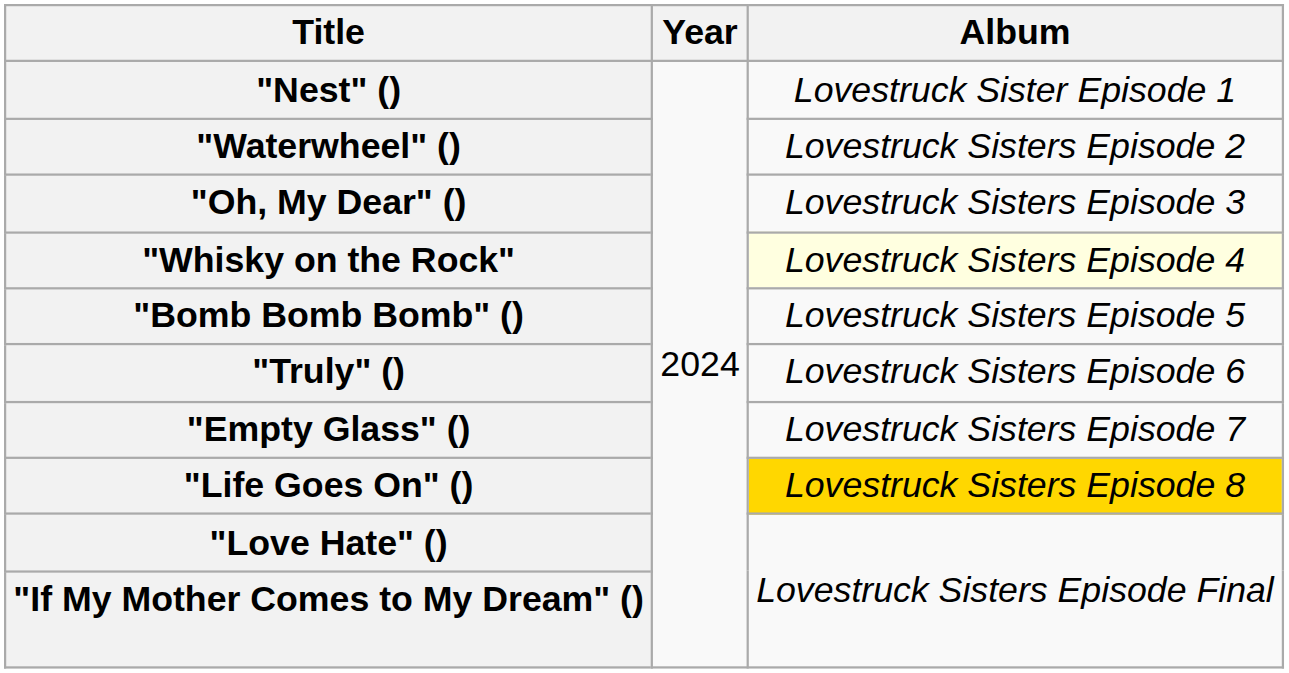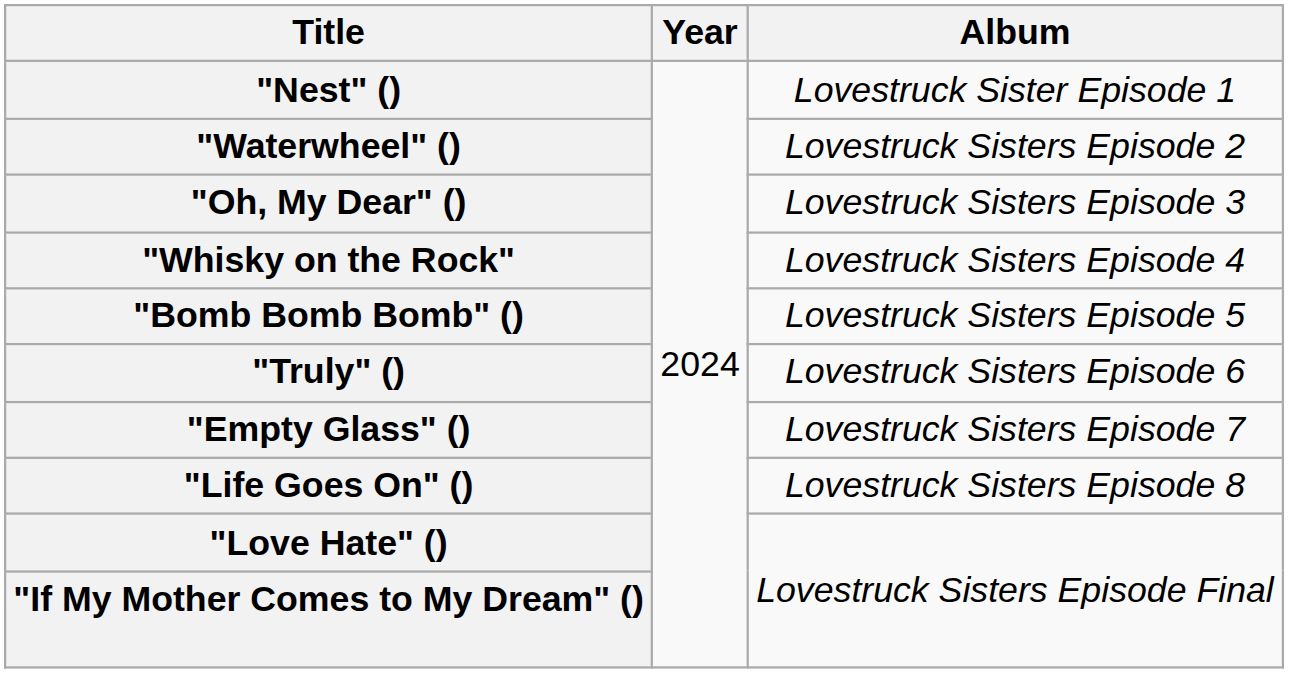(1015, 259) lightyellow background -> (1015, 259) no background
(1015, 485) gold background -> (1015, 485) no background
